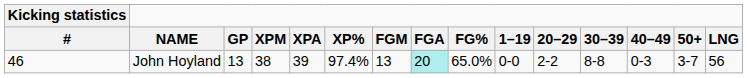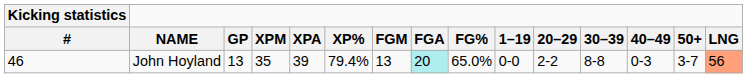(263, 61) 38 -> (263, 61) 35
(348, 61) 97.4% -> (348, 61) 79.4%
(716, 61) no background -> (716, 61) lightsalmon background
